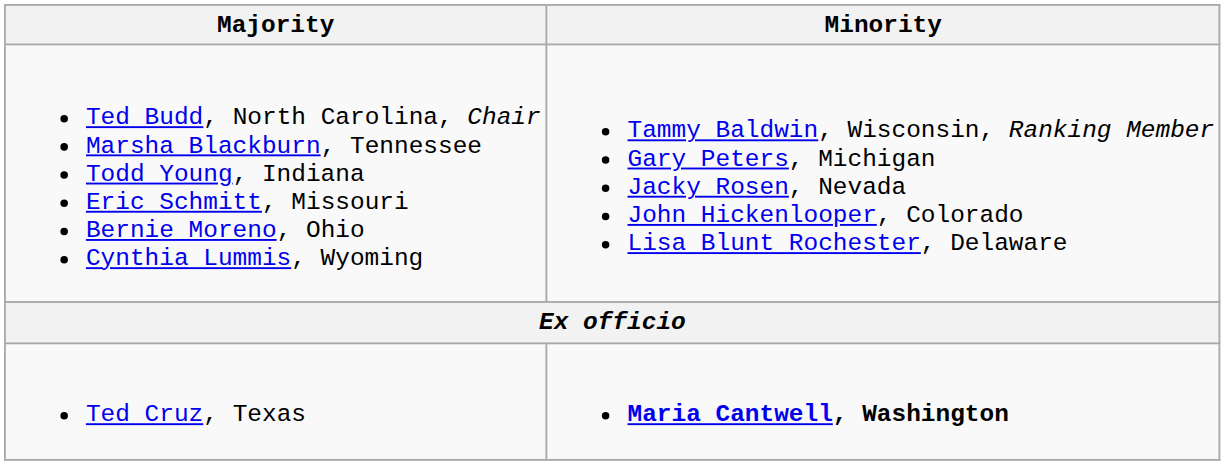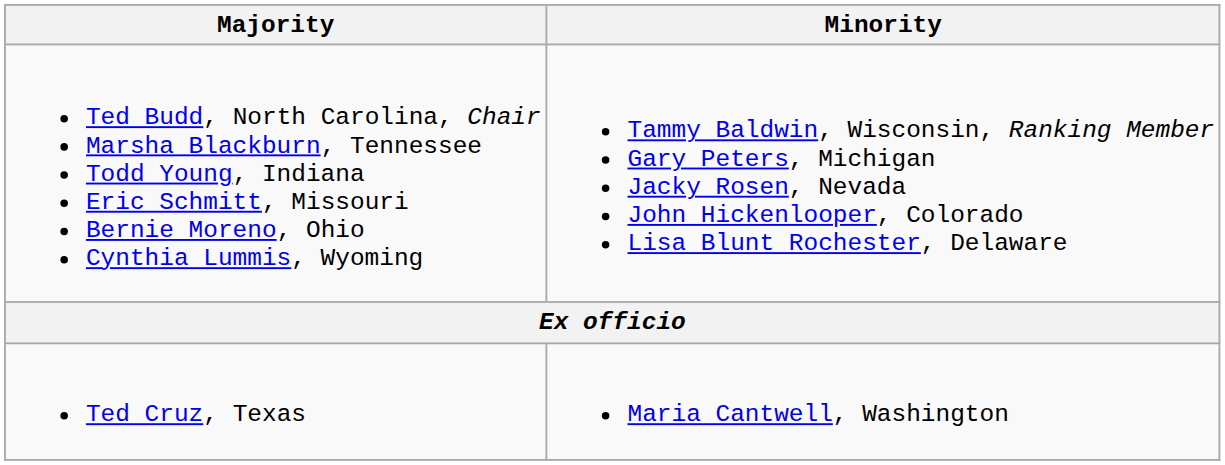(883, 415) bold -> (883, 415) normal
